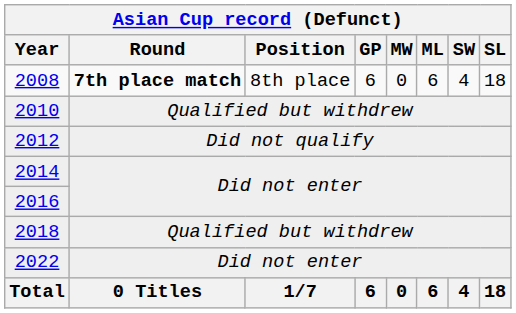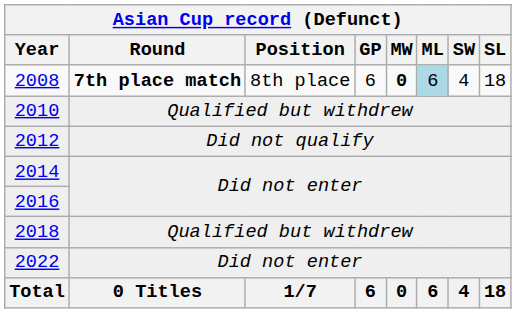(402, 80) normal -> (402, 80) bold
(433, 80) no background -> (433, 80) lightblue background
